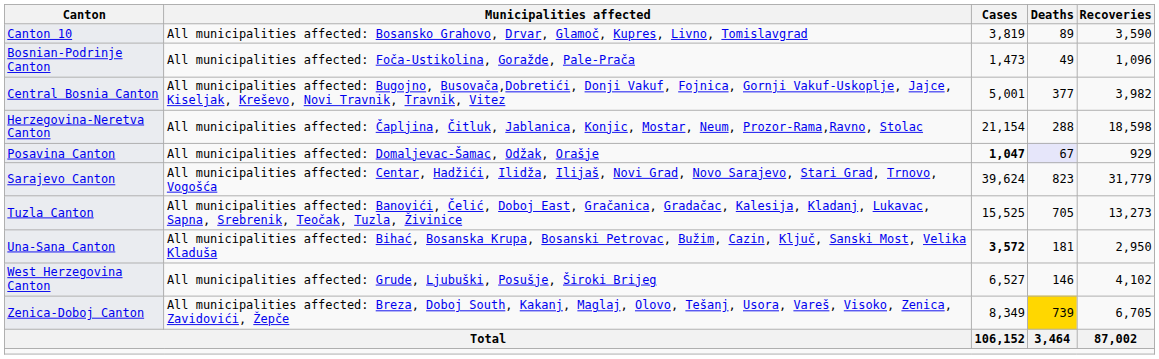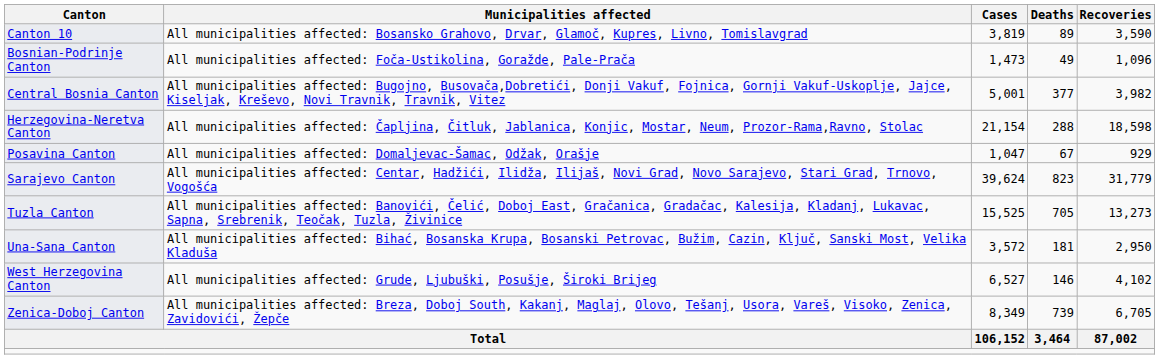(1007, 153) bold -> (1007, 153) normal
(1067, 153) lavender background -> (1067, 153) no background
(1007, 246) bold -> (1007, 246) normal
(1063, 313) gold background -> (1063, 313) no background
